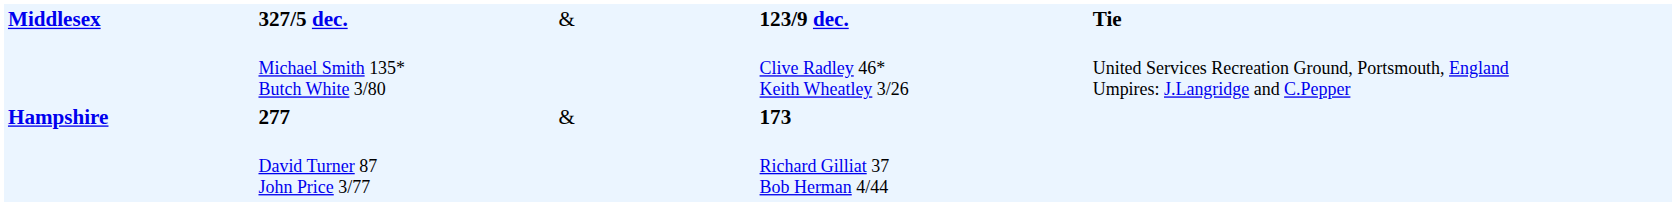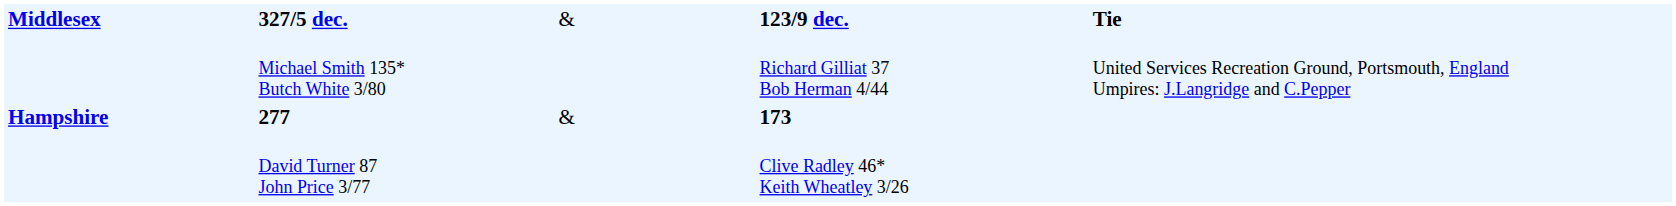(834, 79) Clive Radley 46* Keith Wheatley 3/26 -> (824, 79) Richard Gilliat 37 Bob Herman 4/44
(824, 176) Richard Gilliat 37 Bob Herman 4/44 -> (834, 176) Clive Radley 46* Keith Wheatley 3/26
